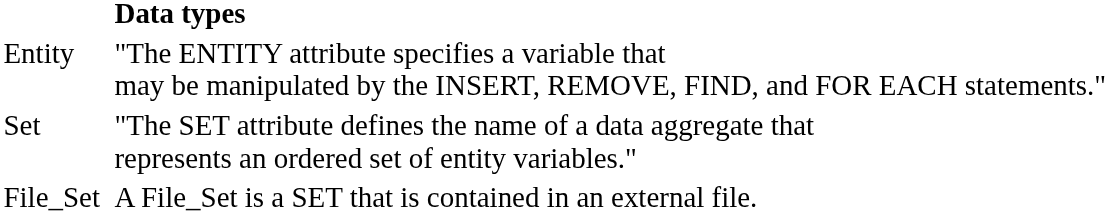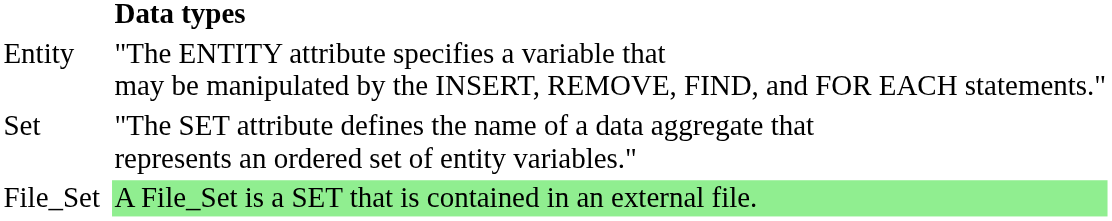(436, 197) no background -> (436, 197) lightgreen background
